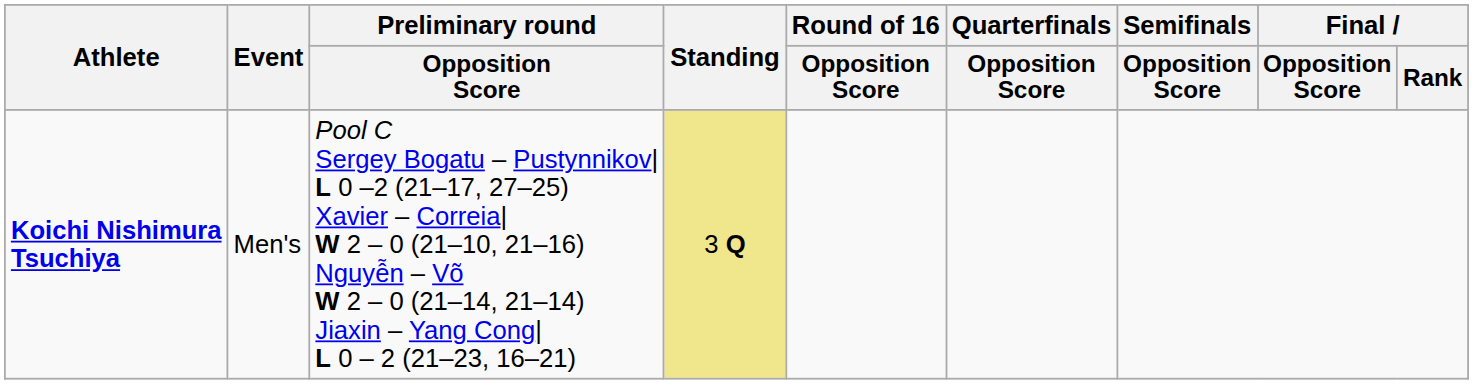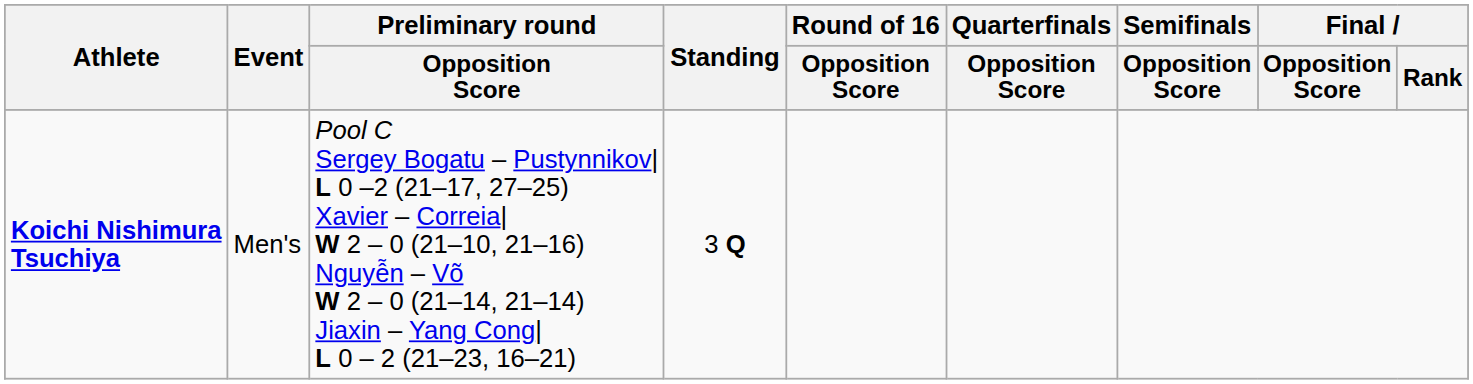(725, 245) khaki background -> (725, 245) no background
